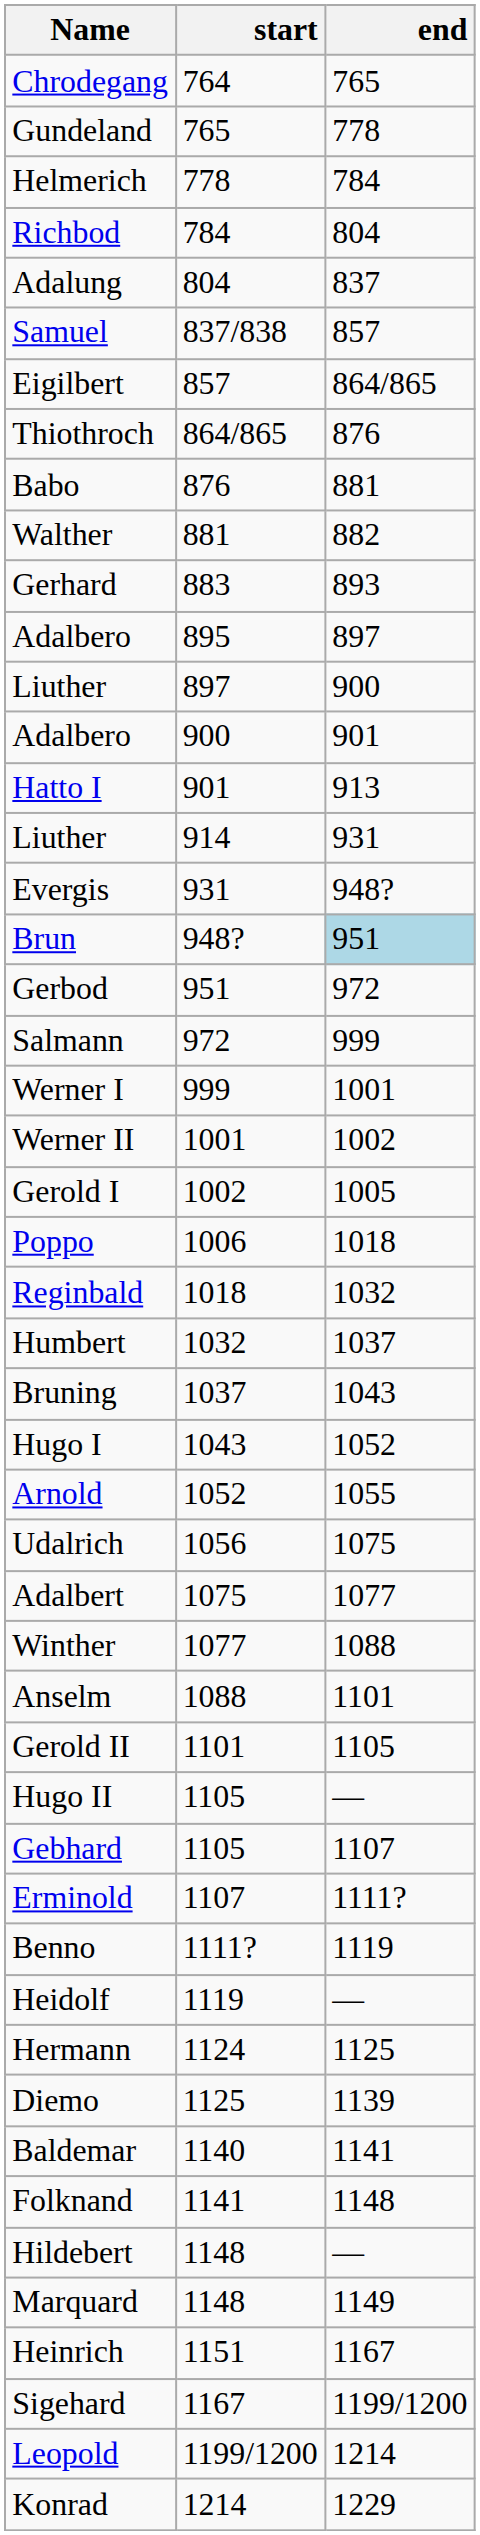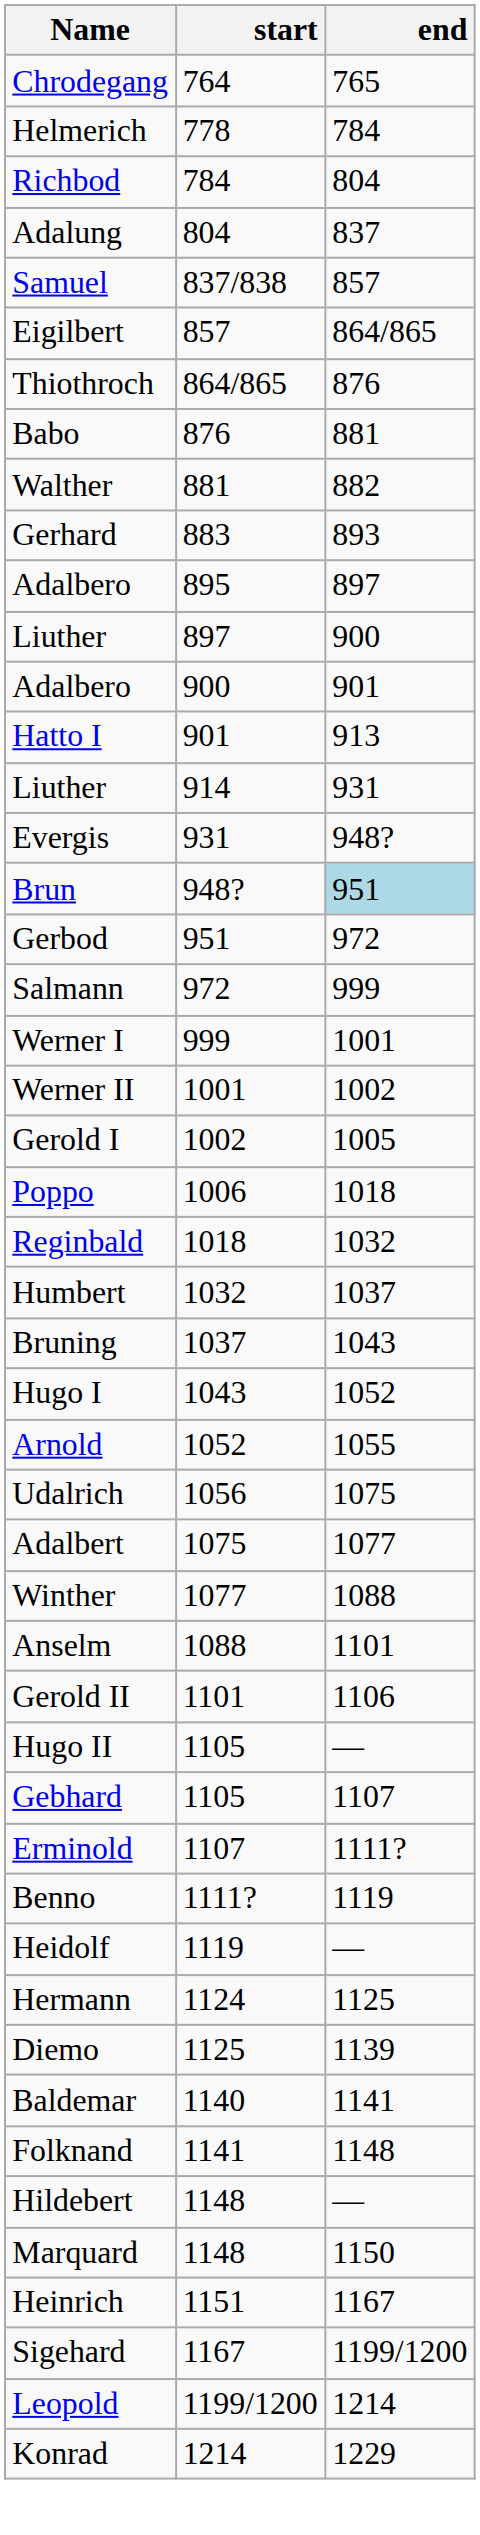- row: (82, 130)
(364, 1746) 1105 -> (364, 1696) 1106
(364, 2302) 1149 -> (364, 2251) 1150
